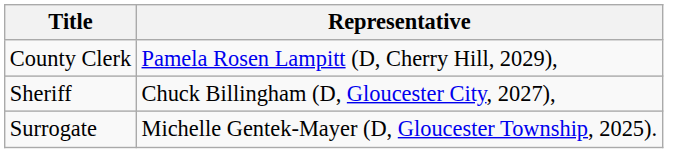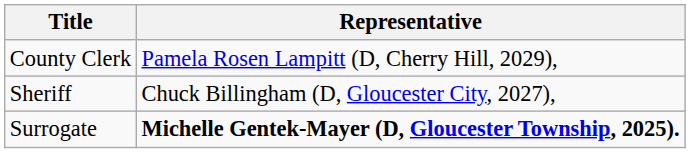(399, 128) normal -> (411, 128) bold
